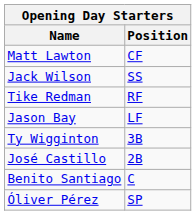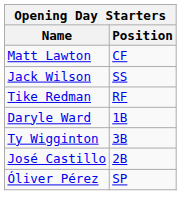- row: (42, 118)
+ row: (49, 118)
- row: (64, 179)
